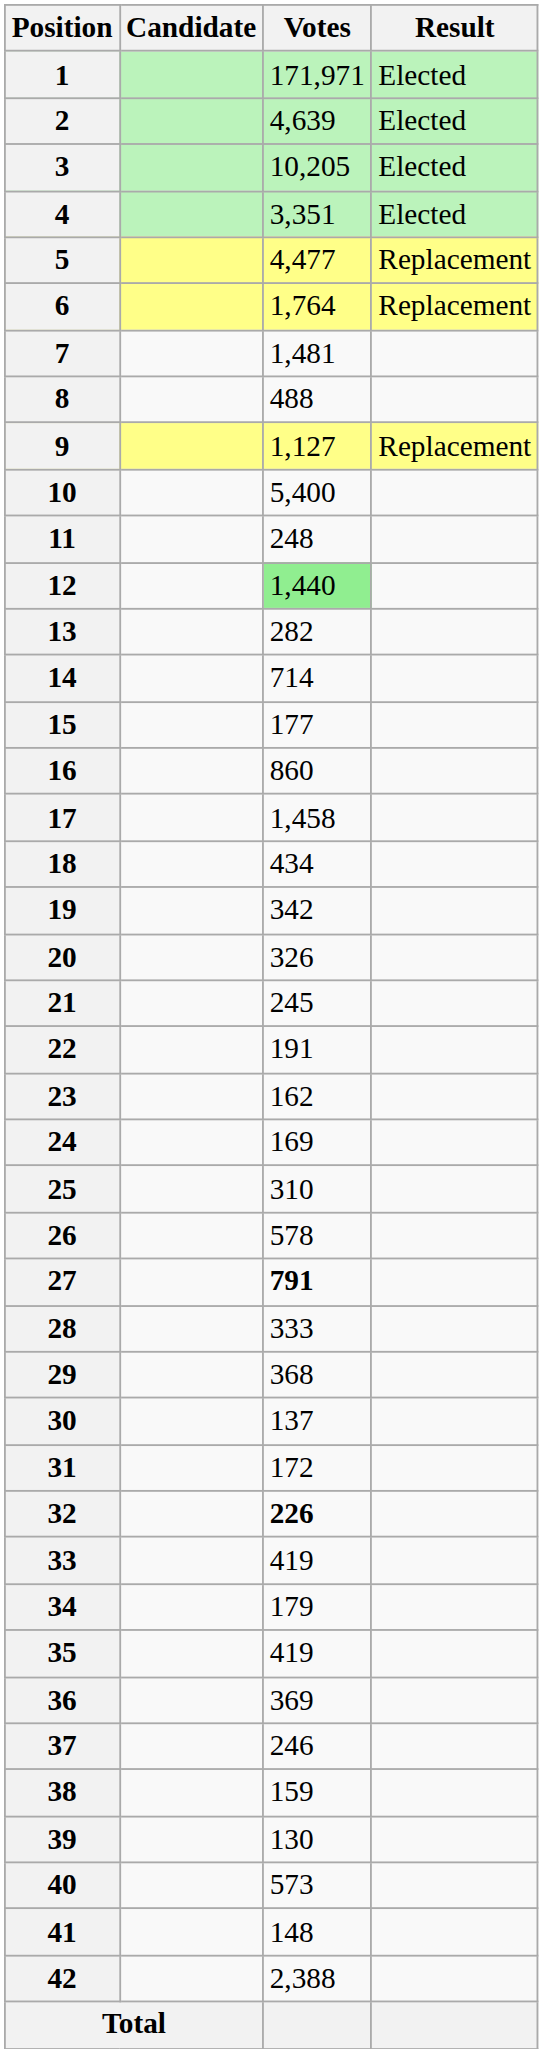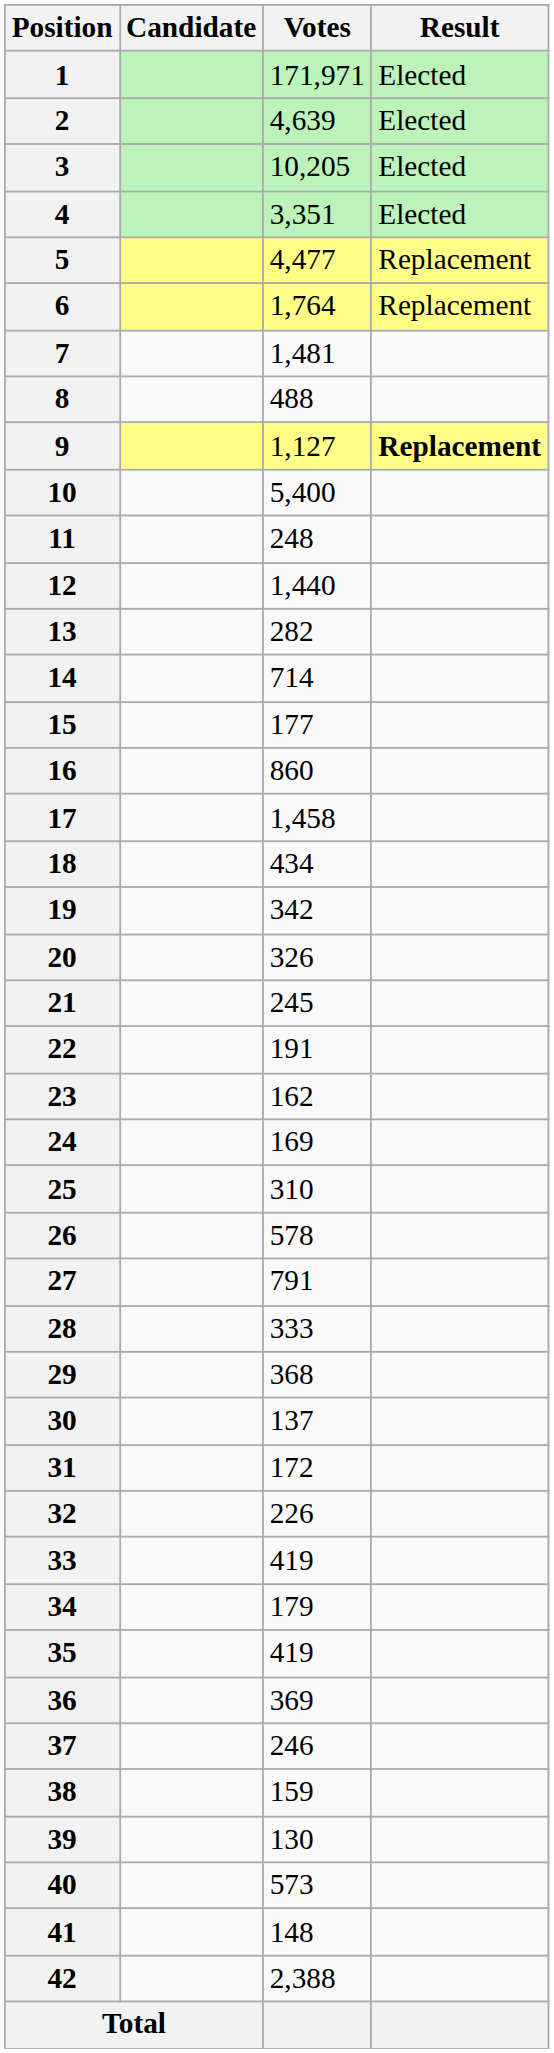(455, 445) normal -> (460, 445) bold
(303, 584) lightgreen background -> (303, 584) no background
(292, 1281) bold -> (292, 1281) normal
(292, 1513) bold -> (292, 1513) normal
